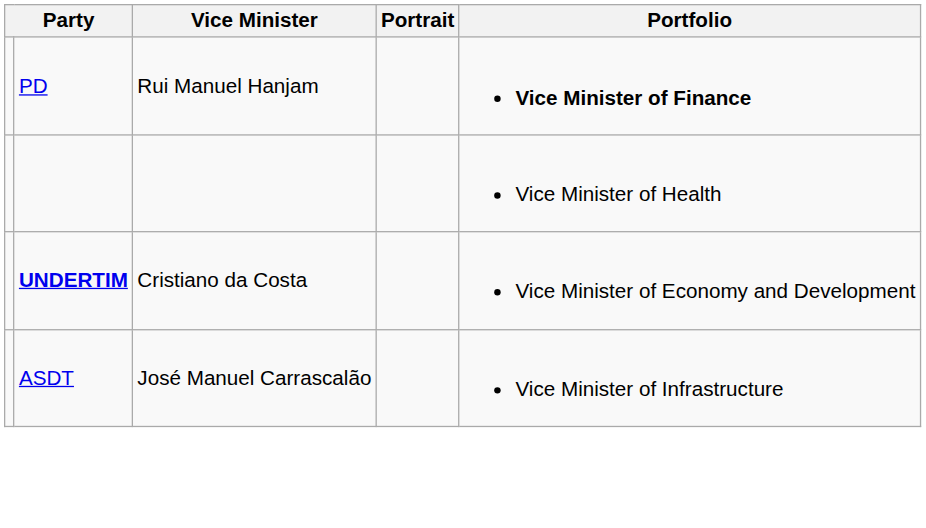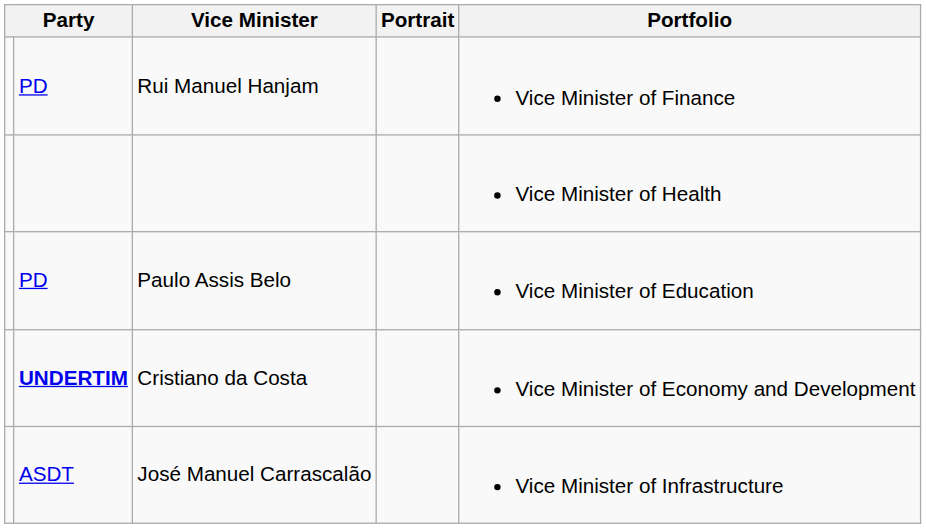(690, 98) bold -> (690, 98) normal
+ row: (214, 280)
